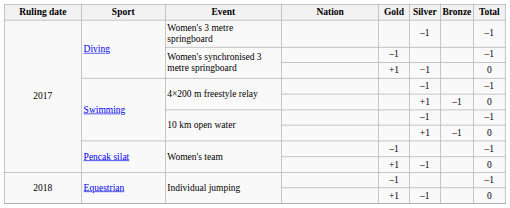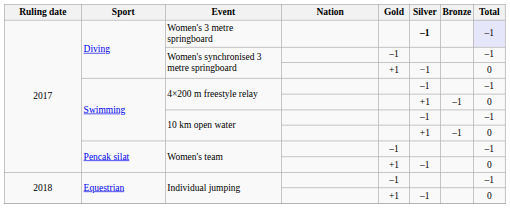(425, 34) normal -> (425, 34) bold
(489, 34) no background -> (489, 34) lavender background
